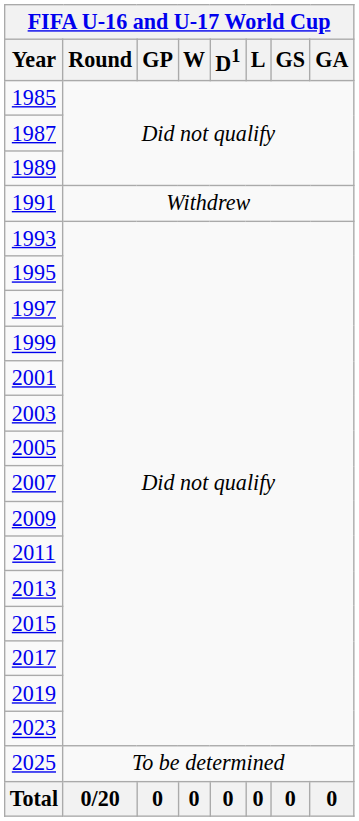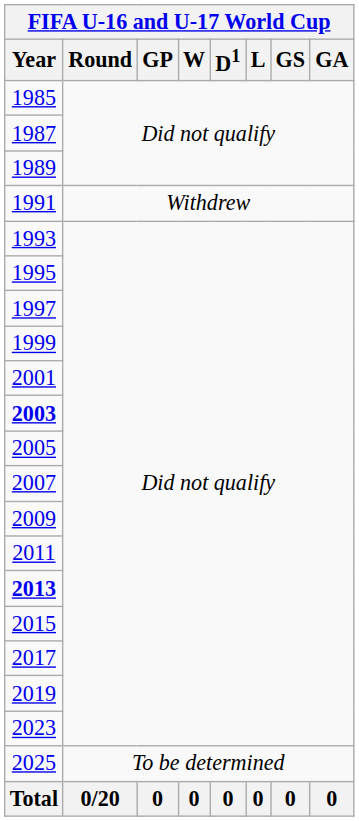(34, 413) normal -> (34, 413) bold
(34, 588) normal -> (34, 588) bold
